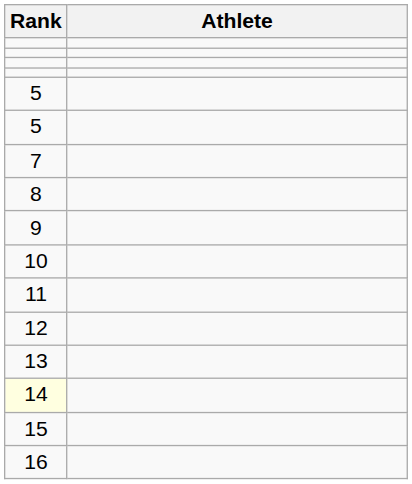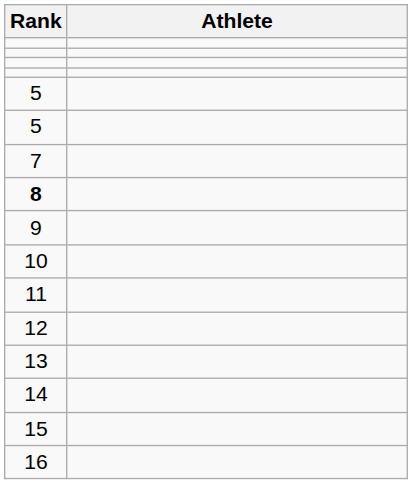(36, 194) normal -> (36, 194) bold
(36, 395) lightyellow background -> (36, 395) no background
